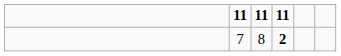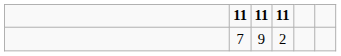(261, 39) 8 -> (261, 39) 9
(283, 39) bold -> (283, 39) normal
